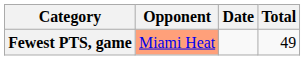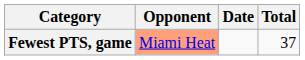(288, 42) 49 -> (288, 42) 37
